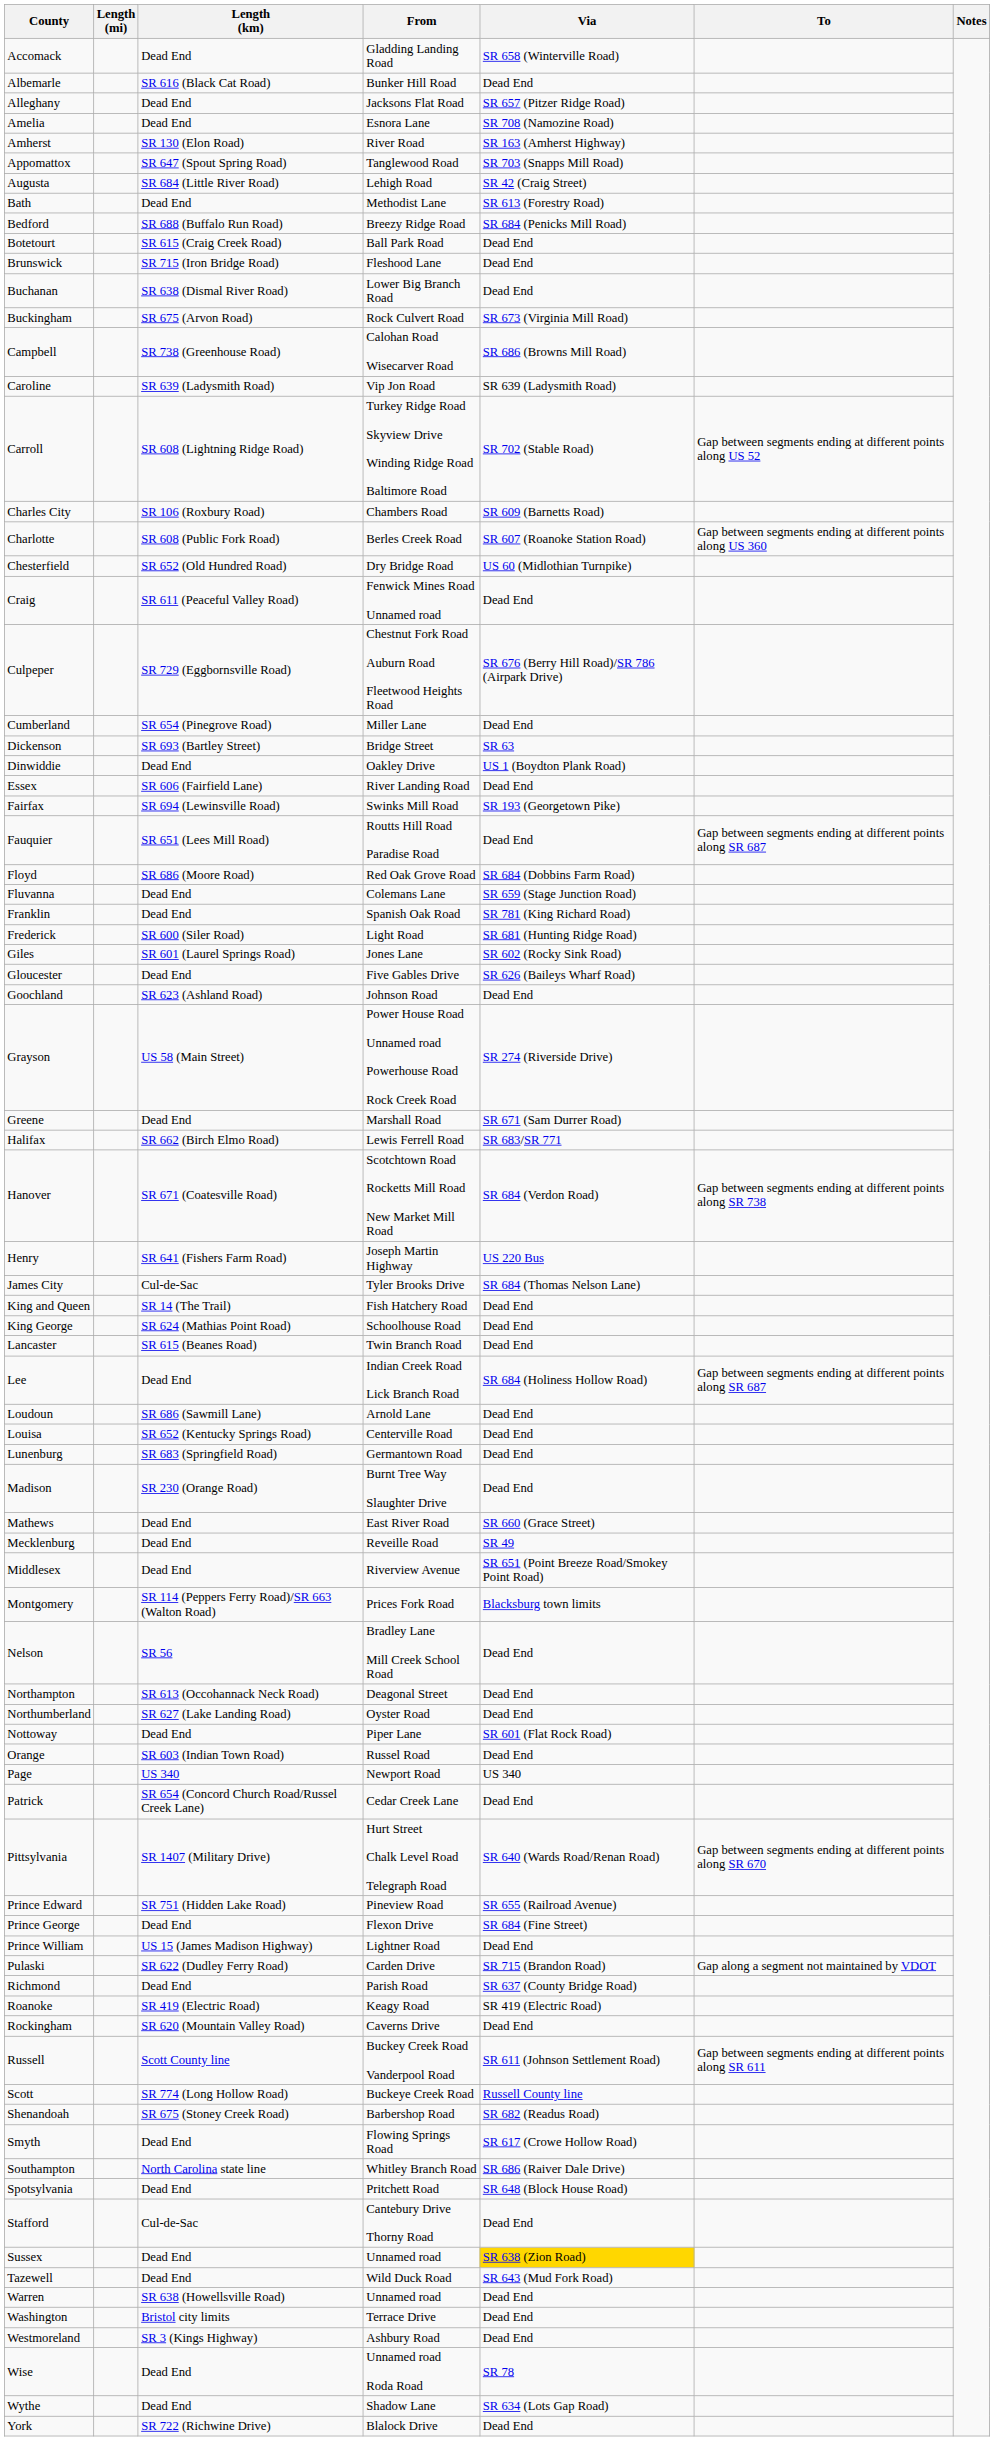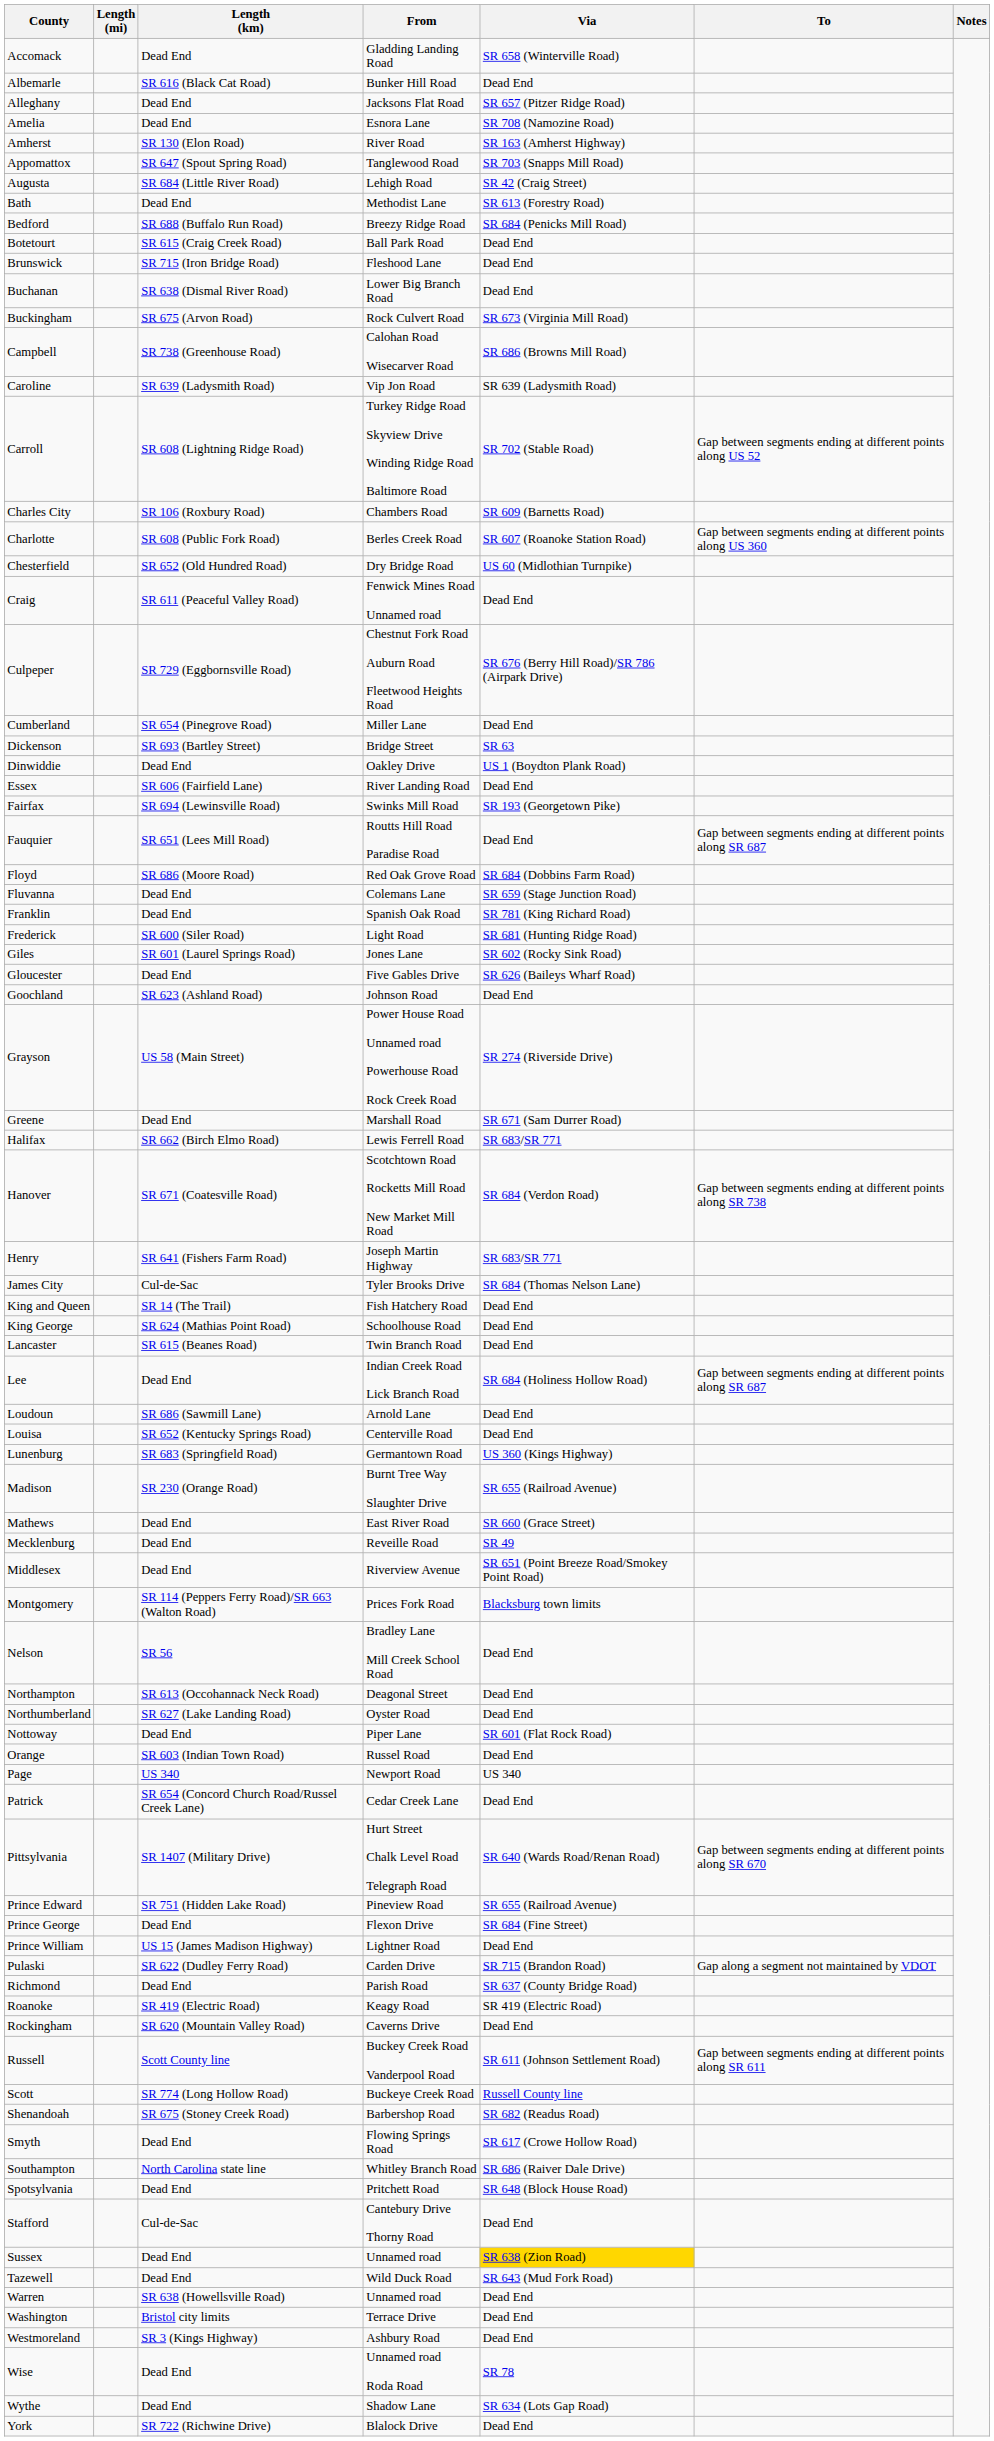(513, 1258) US 220 Bus -> (522, 1258) SR 683/SR 771
(508, 1454) Dead End -> (548, 1454) US 360 (Kings Highway)
(508, 1488) Dead End -> (550, 1488) SR 655 (Railroad Avenue)
